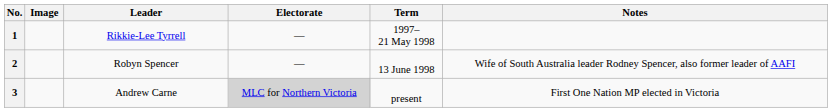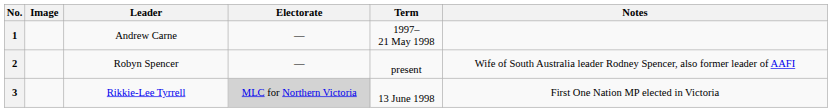(146, 35) Rikkie-Lee Tyrrell -> (146, 35) Andrew Carne
(406, 70) 13 June 1998 -> (406, 70) present
(146, 92) Andrew Carne -> (146, 92) Rikkie-Lee Tyrrell
(406, 98) present -> (406, 98) 13 June 1998
